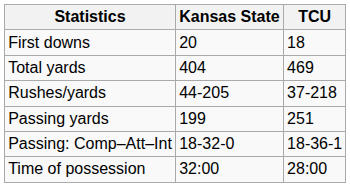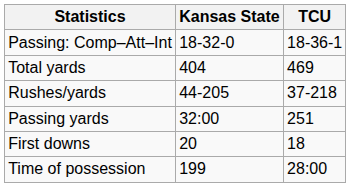rows swapped: (49, 42) <-> (90, 144)
(193, 118) 199 -> (199, 118) 32:00
(199, 169) 32:00 -> (193, 169) 199
